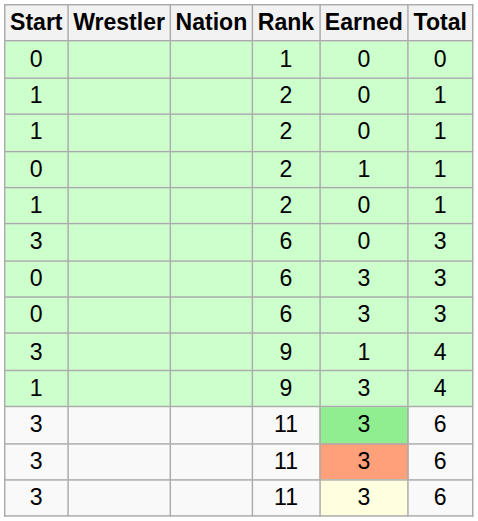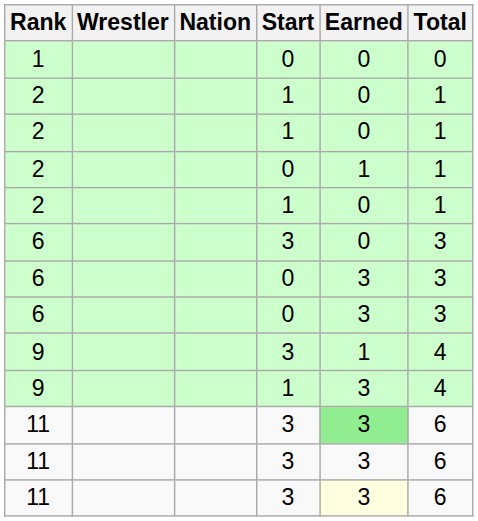columns swapped: (286, 22) <-> (36, 22)
(364, 461) lightsalmon background -> (364, 461) no background
